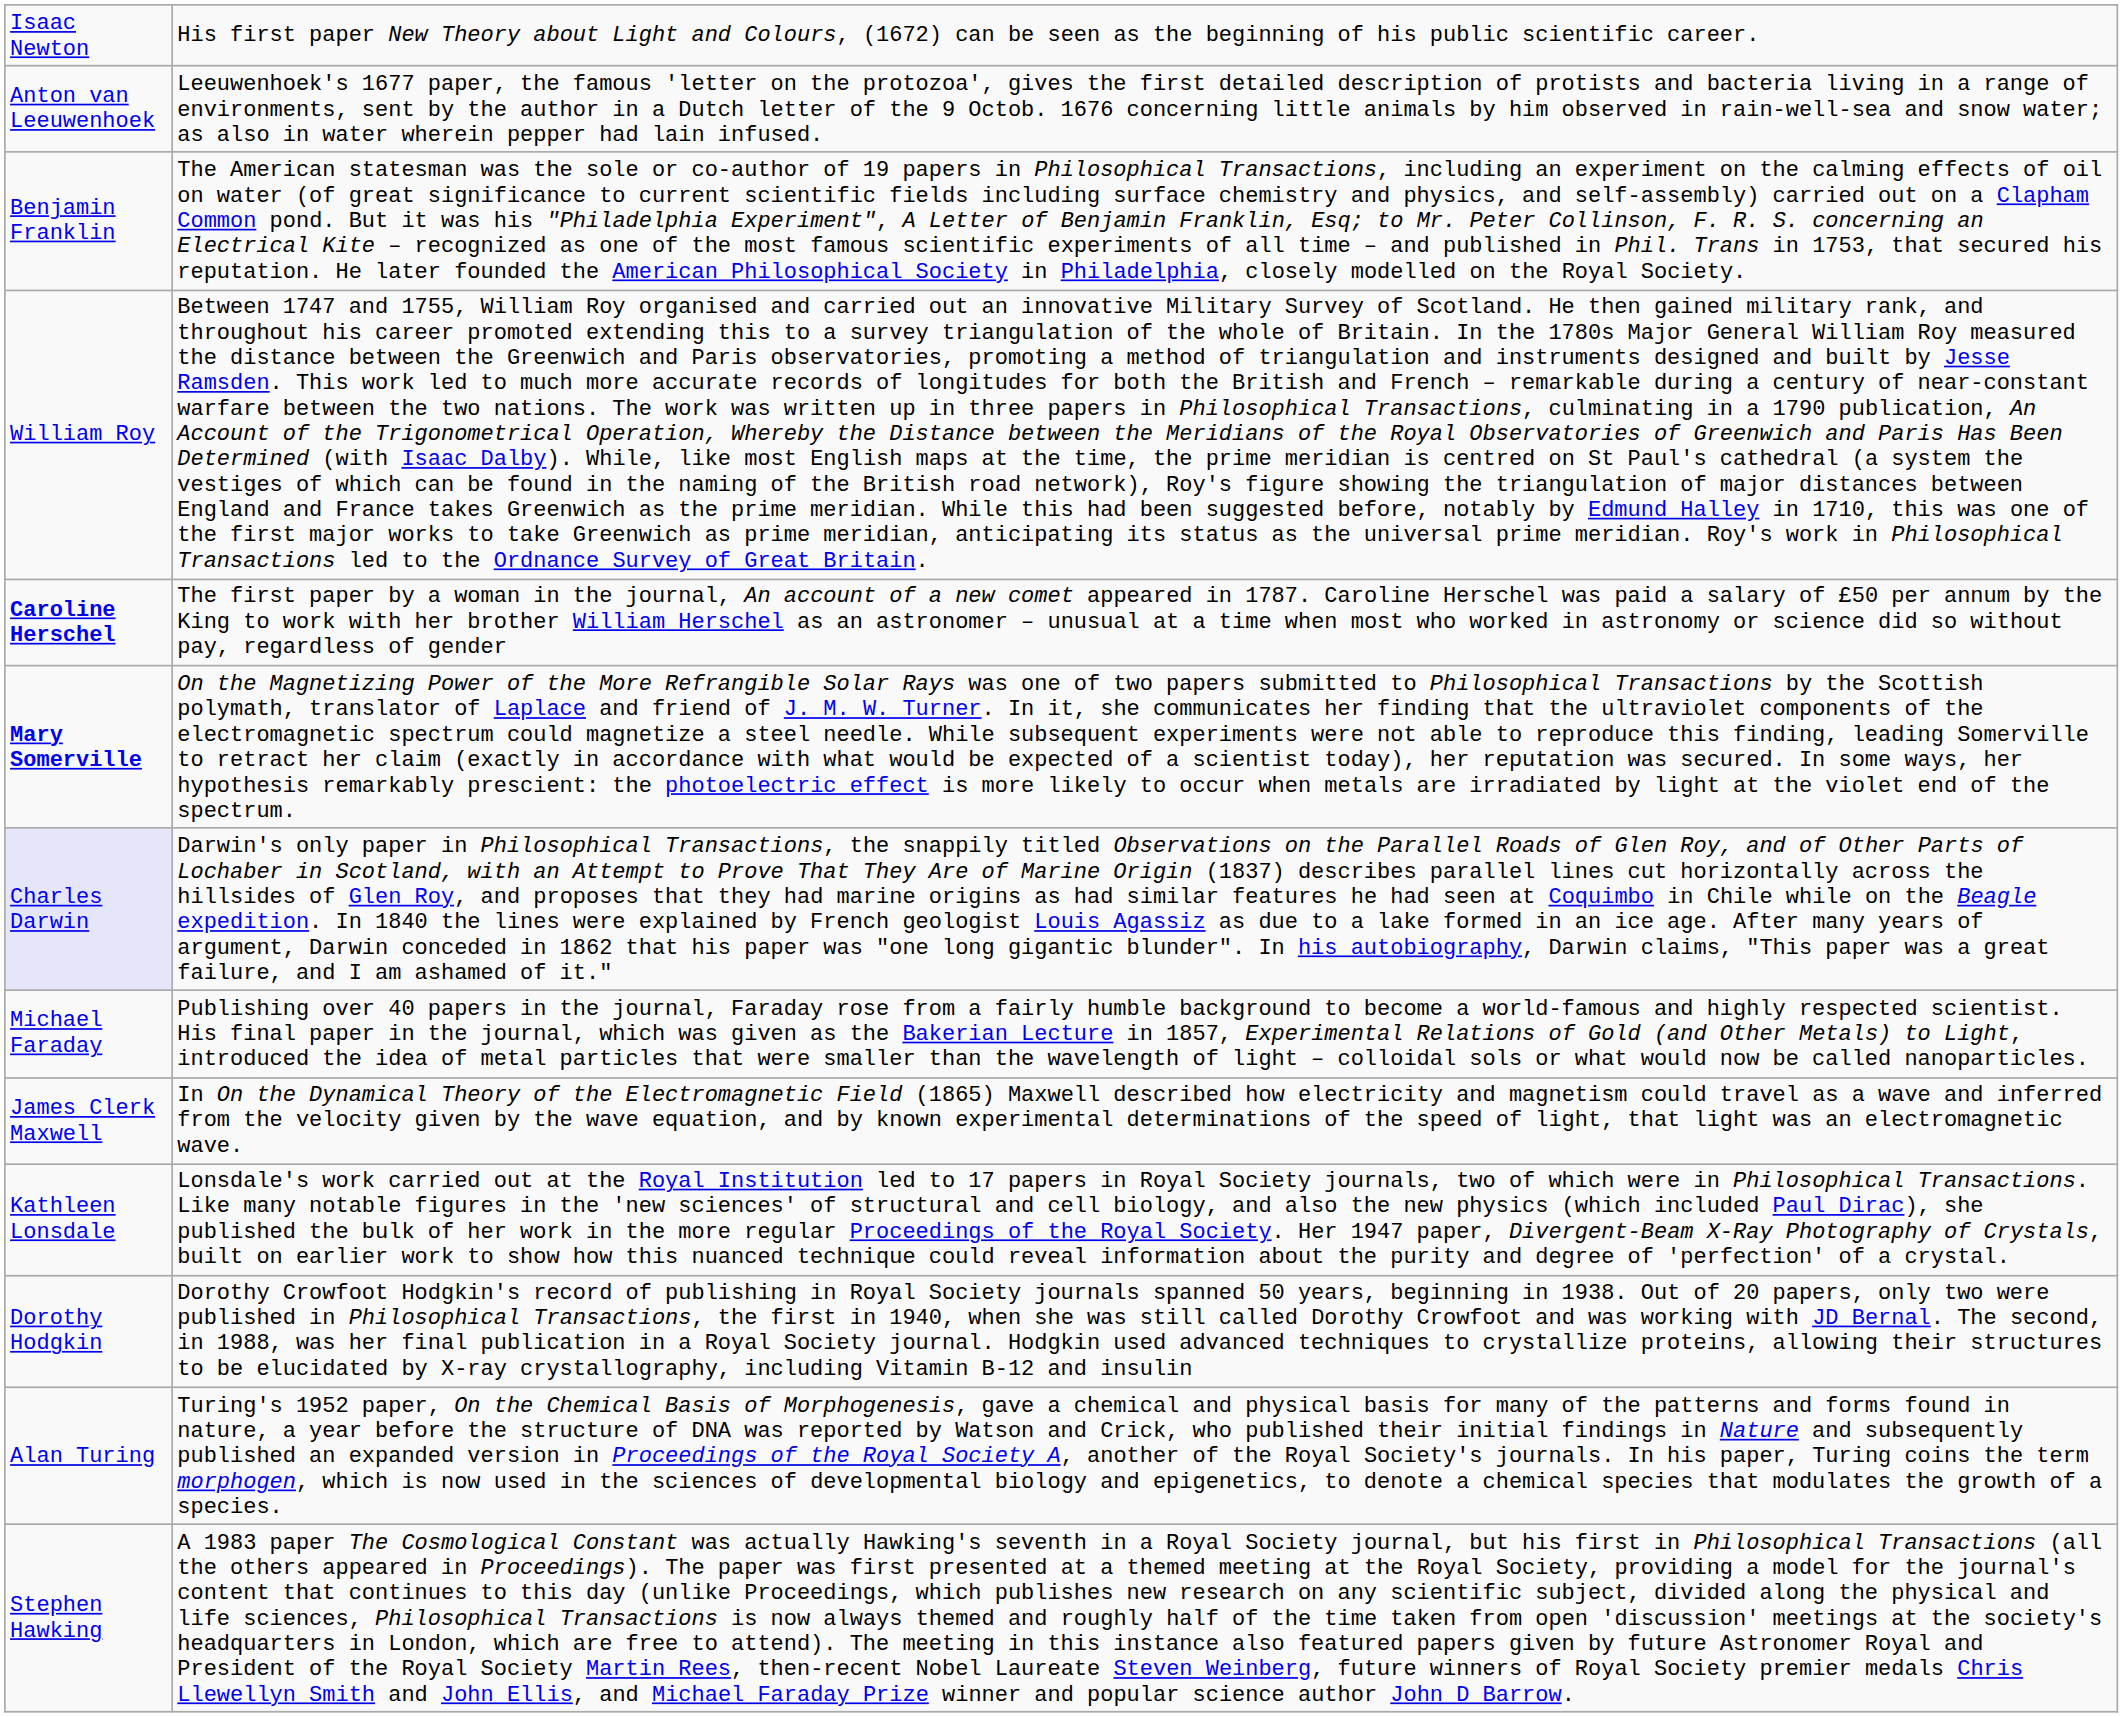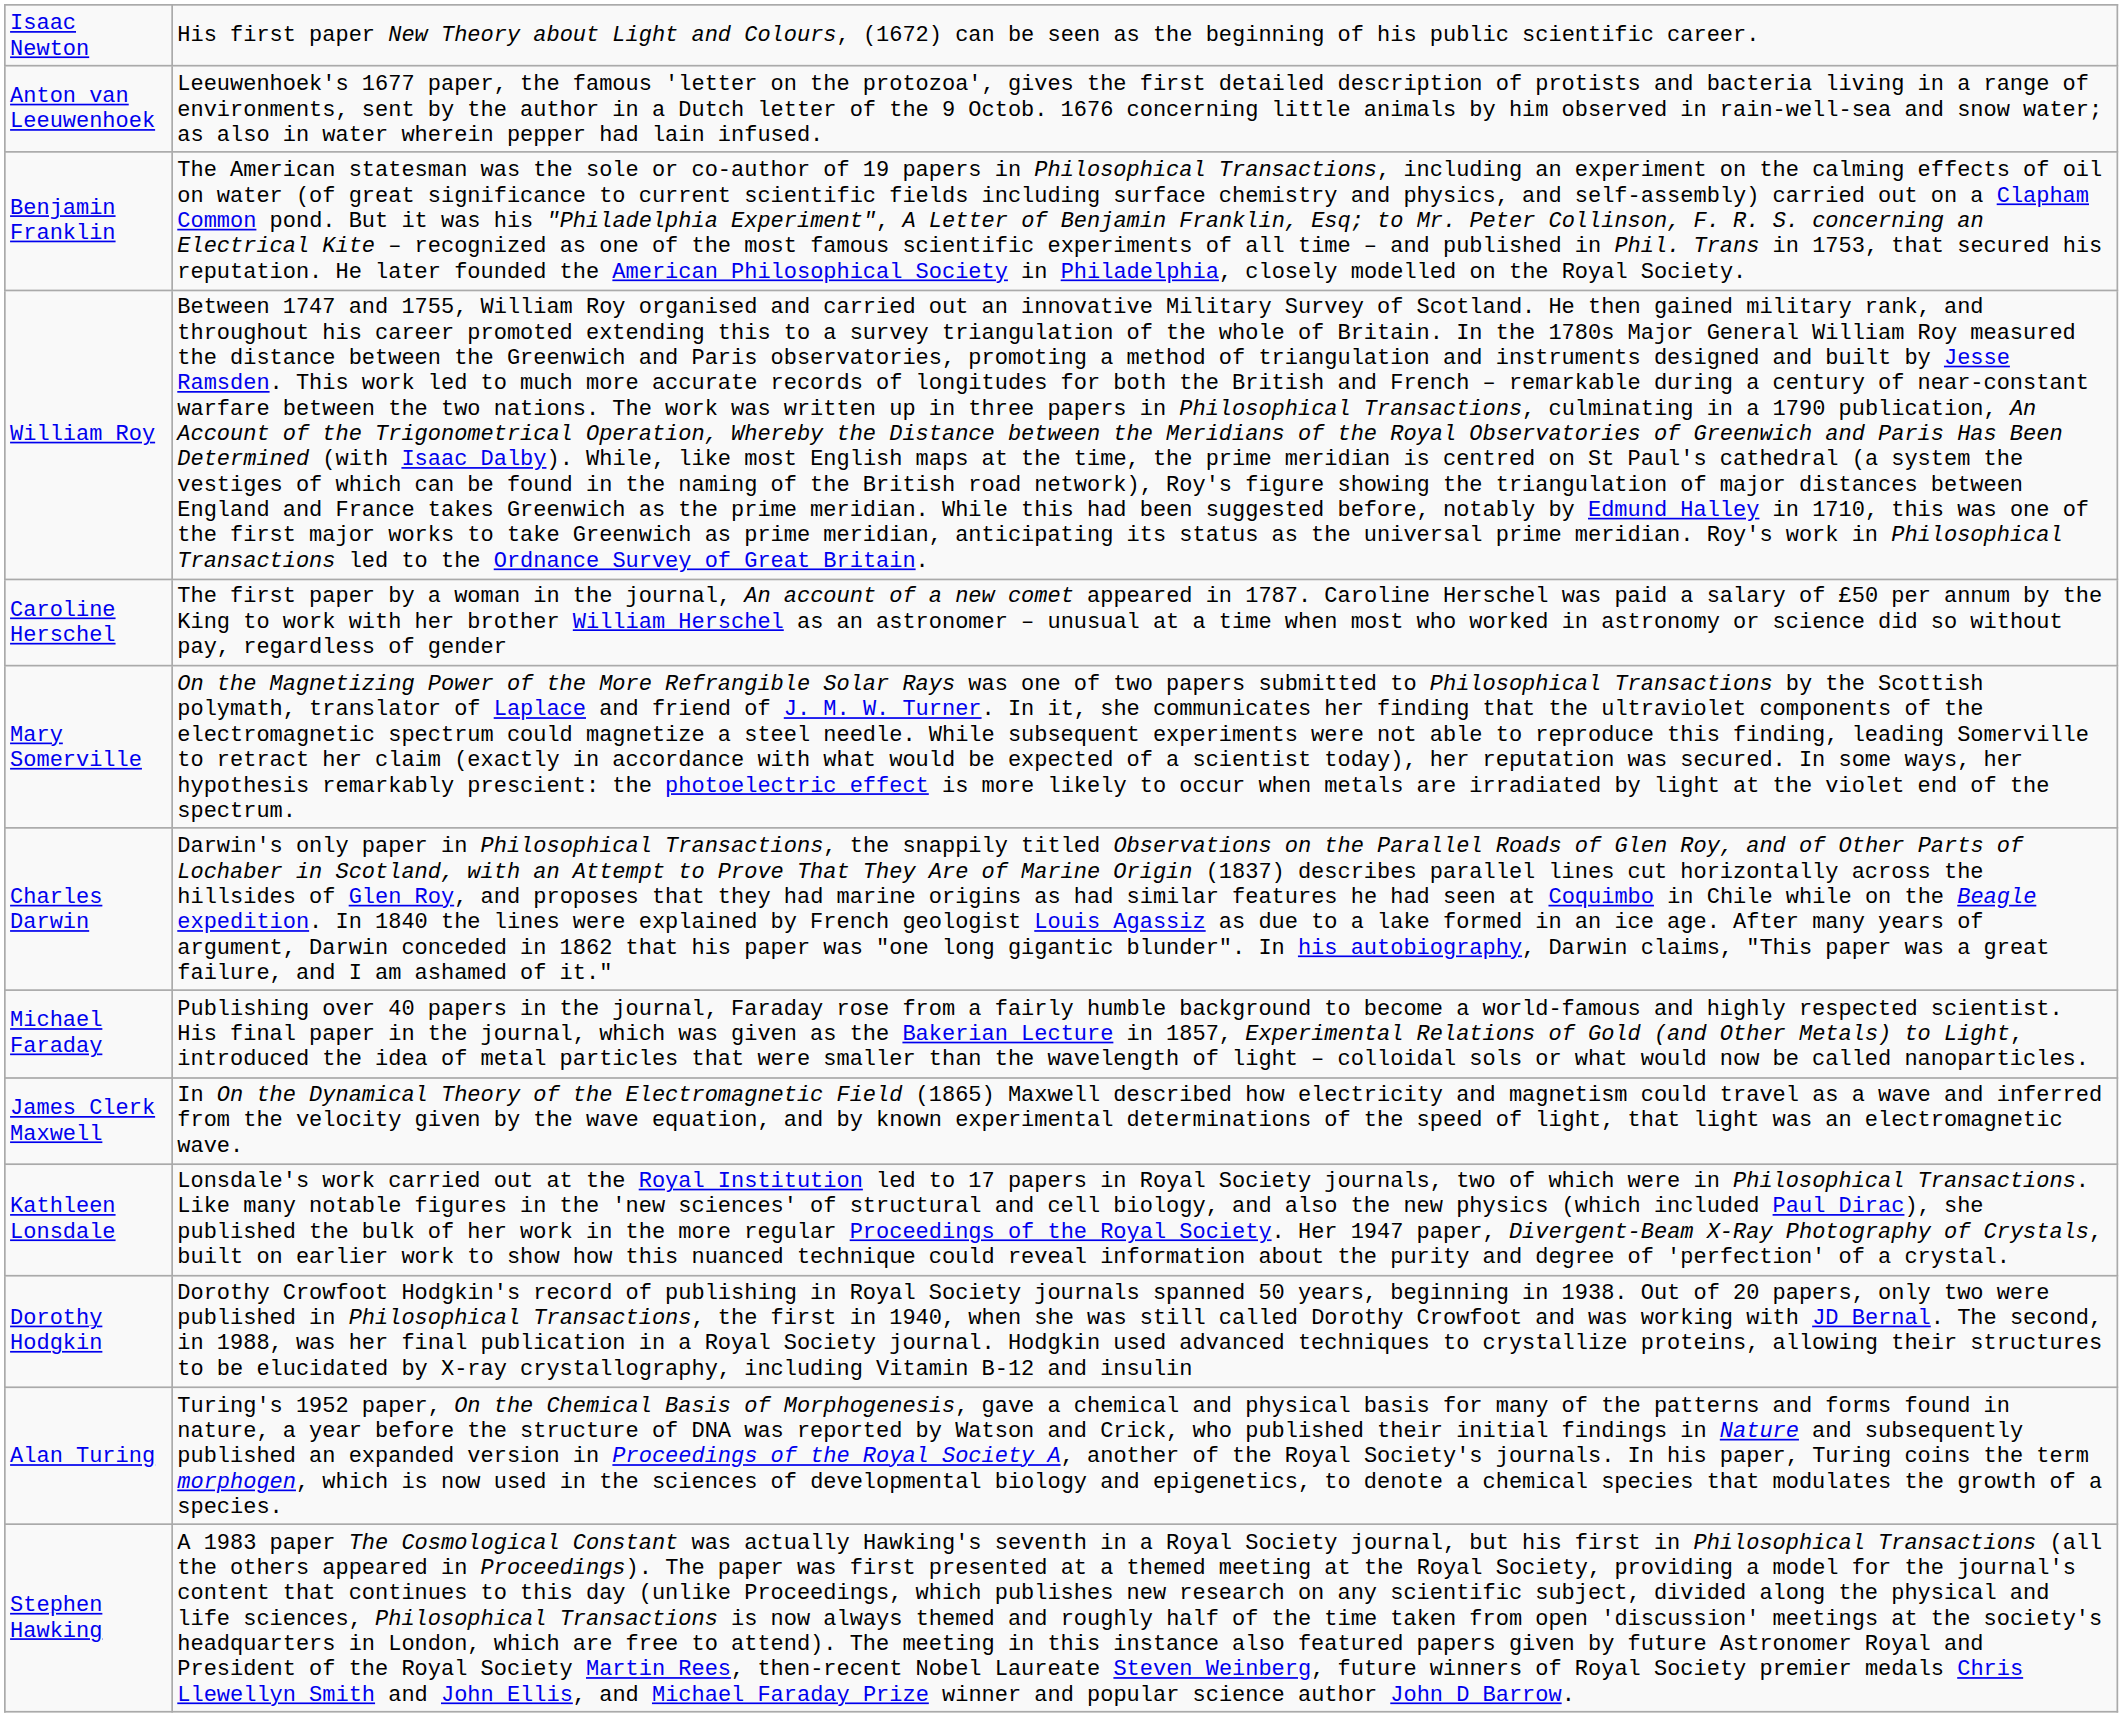(63, 622) bold -> (63, 622) normal
(76, 747) bold -> (76, 747) normal
(56, 909) lavender background -> (56, 909) no background
